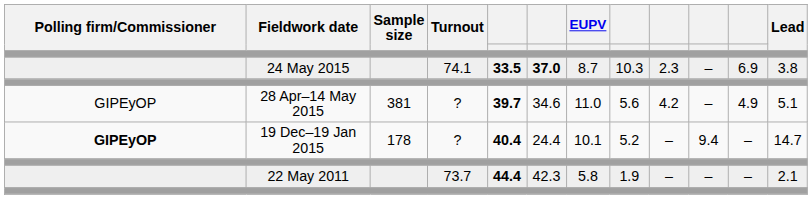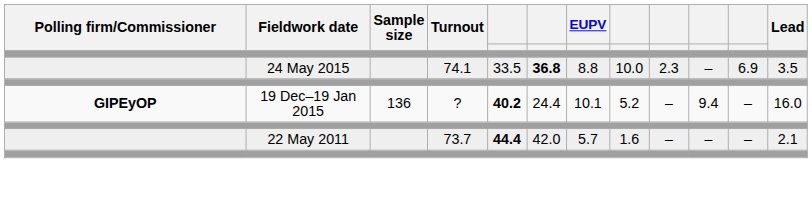(507, 68) bold -> (507, 68) normal
(546, 68) 37.0 -> (546, 68) 36.8
(588, 68) 8.7 -> (588, 68) 8.8
(629, 68) 10.3 -> (629, 68) 10.0
(788, 68) 3.8 -> (788, 68) 3.5
- row: (308, 104)
(399, 140) 178 -> (399, 104) 136
(507, 140) 40.4 -> (507, 104) 40.2
(788, 140) 14.7 -> (788, 104) 16.0
(546, 176) 42.3 -> (546, 139) 42.0
(588, 176) 5.8 -> (588, 139) 5.7
(629, 176) 1.9 -> (629, 139) 1.6
